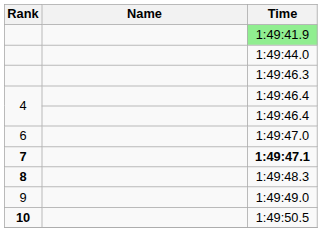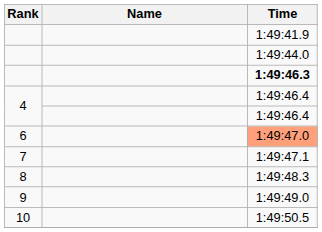(282, 34) lightgreen background -> (282, 34) no background
(282, 75) normal -> (282, 75) bold
(282, 136) no background -> (282, 136) lightsalmon background
(23, 156) bold -> (23, 156) normal
(282, 156) bold -> (282, 156) normal
(23, 177) bold -> (23, 177) normal
(23, 217) bold -> (23, 217) normal
